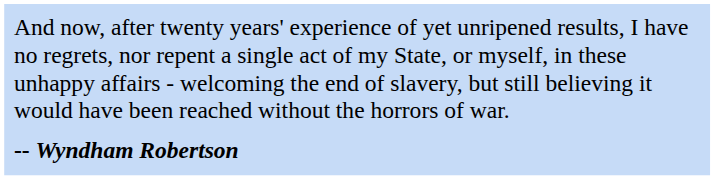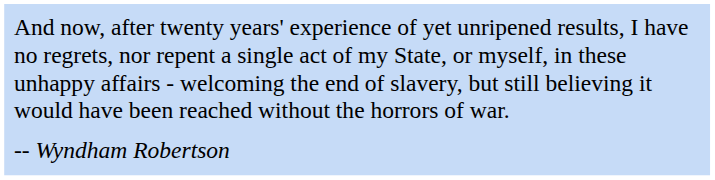(126, 150) bold -> (122, 150) normal
